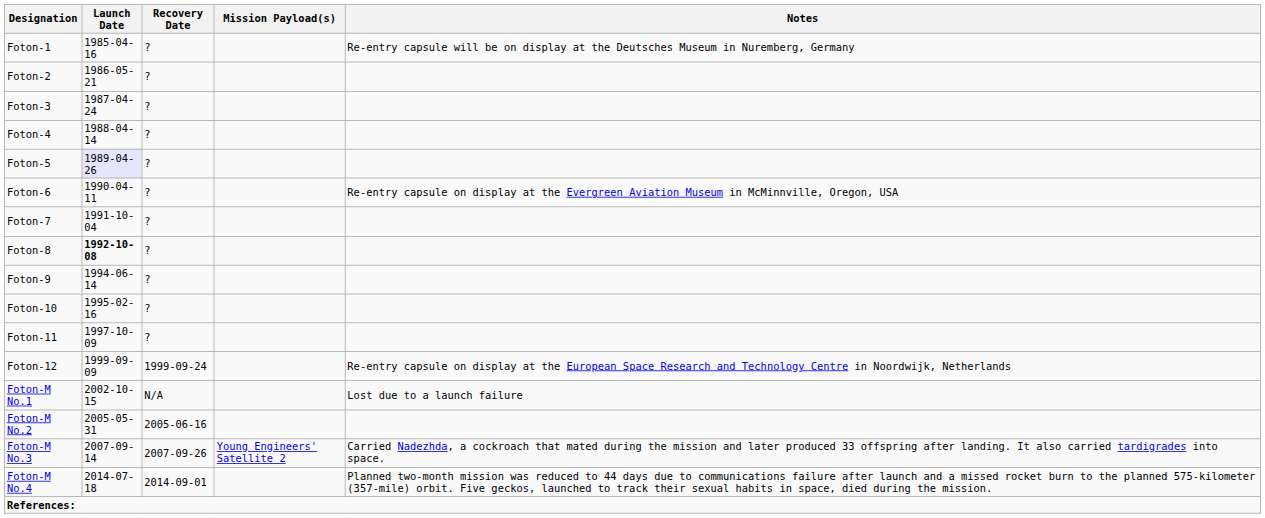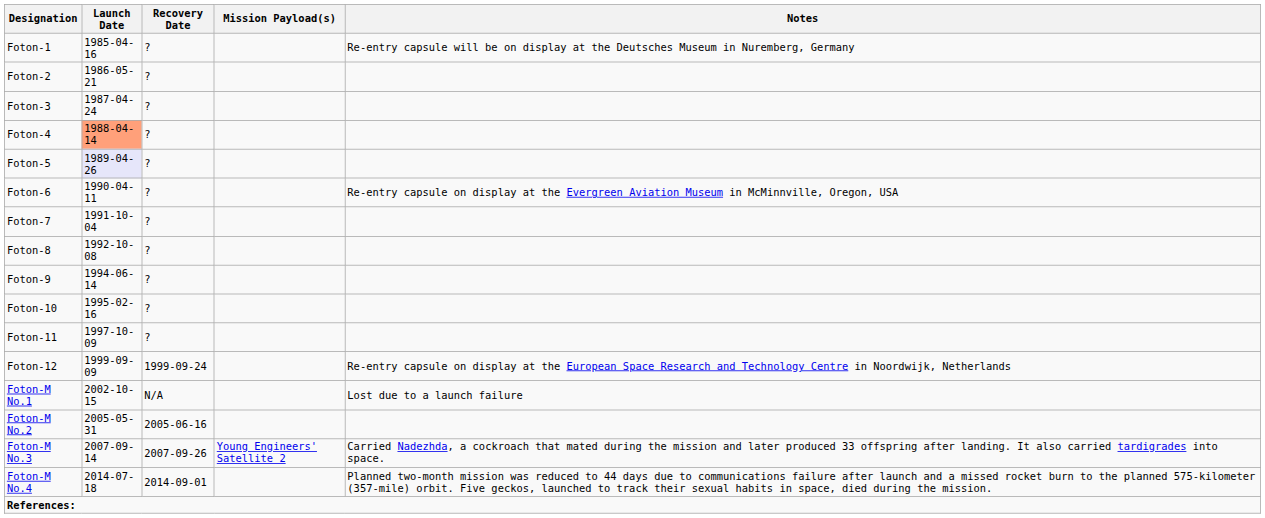(109, 135) no background -> (109, 135) lightsalmon background
(109, 250) bold -> (109, 250) normal
